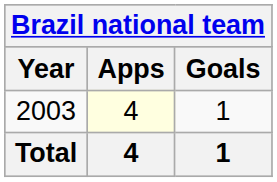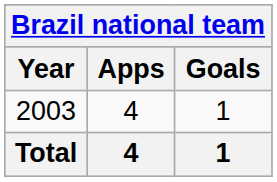(131, 111) lightyellow background -> (131, 111) no background
